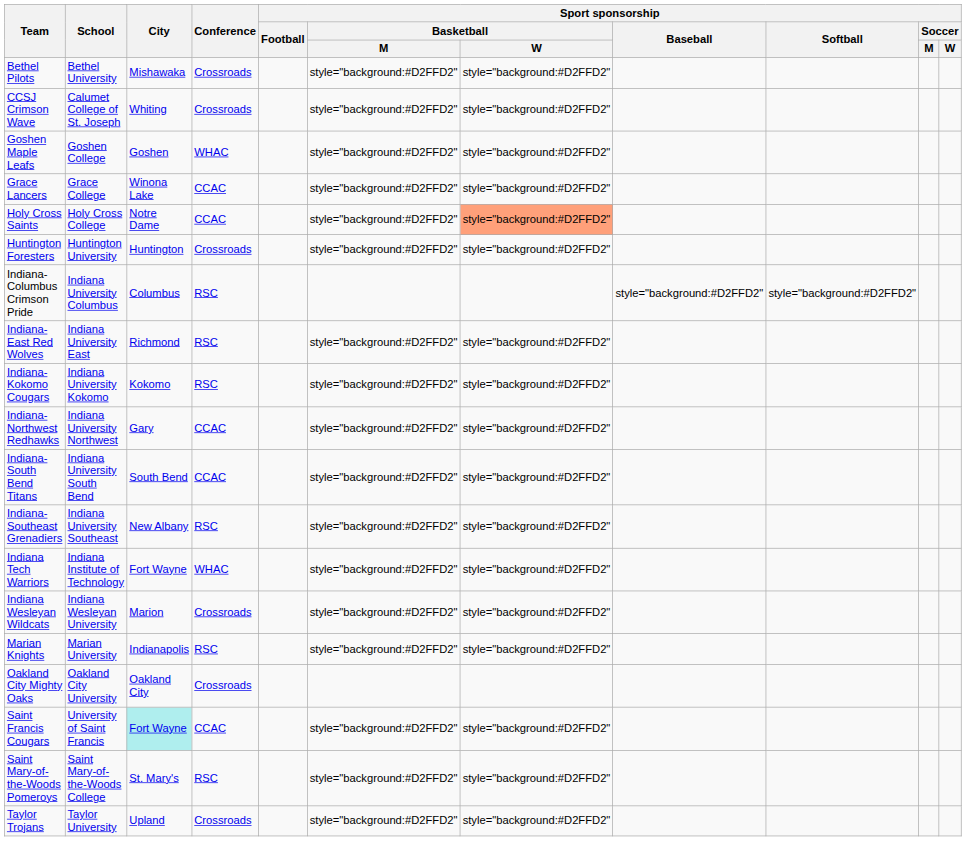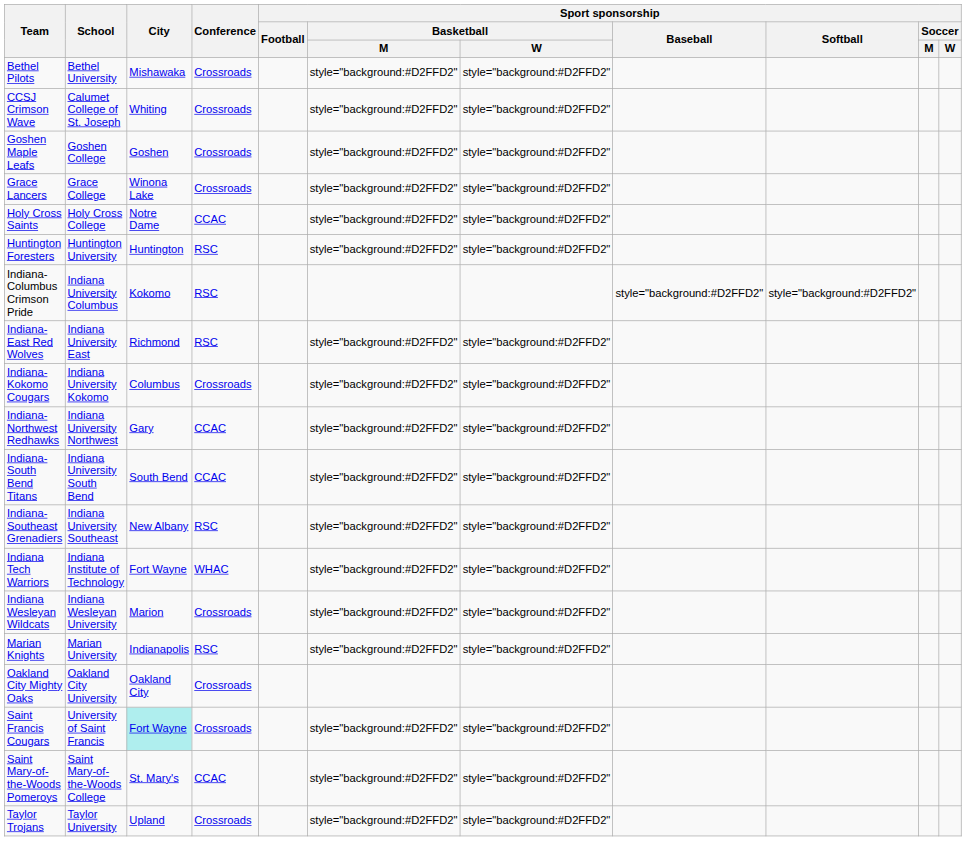(211, 152) WHAC -> (223, 152) Crossroads
(210, 189) CCAC -> (223, 189) Crossroads
(536, 219) lightsalmon background -> (536, 219) no background
(223, 249) Crossroads -> (206, 249) RSC
(155, 292) Columbus -> (150, 292) Kokomo
(150, 385) Kokomo -> (155, 385) Columbus
(206, 385) RSC -> (223, 385) Crossroads
(210, 728) CCAC -> (223, 728) Crossroads
(206, 778) RSC -> (210, 778) CCAC
